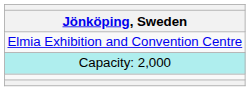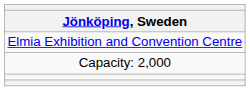(125, 63) paleturquoise background -> (125, 63) no background
